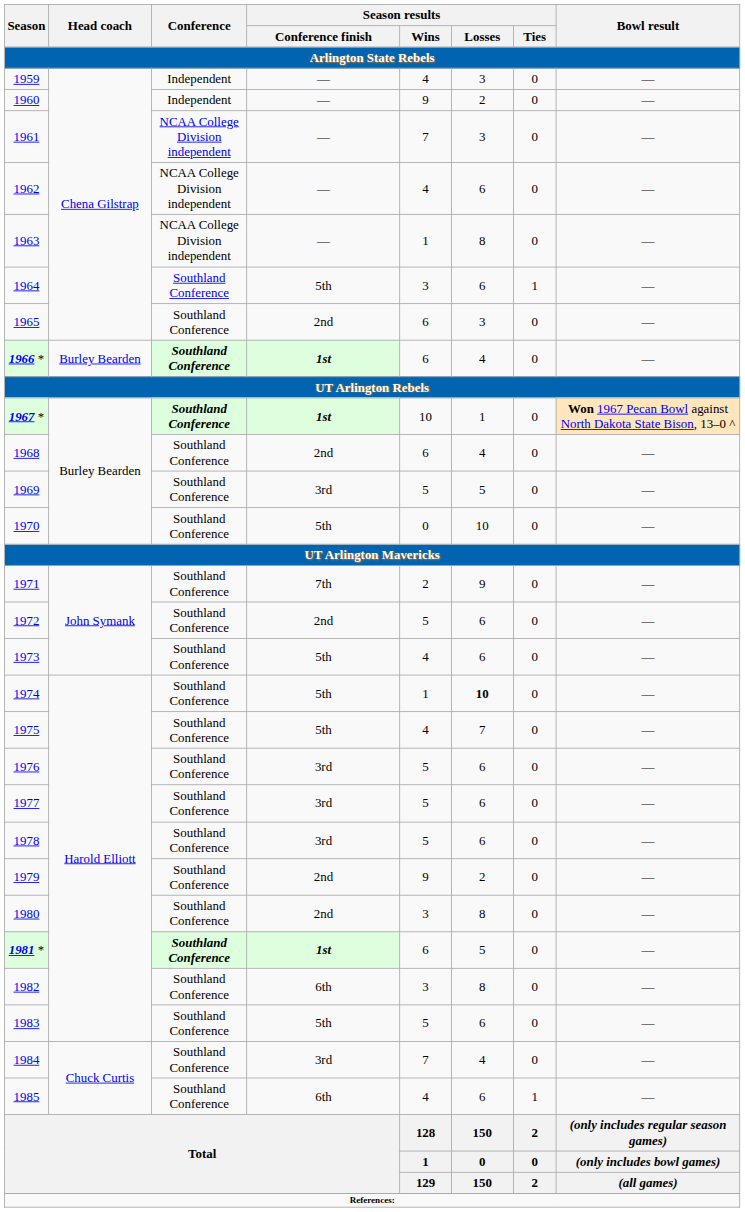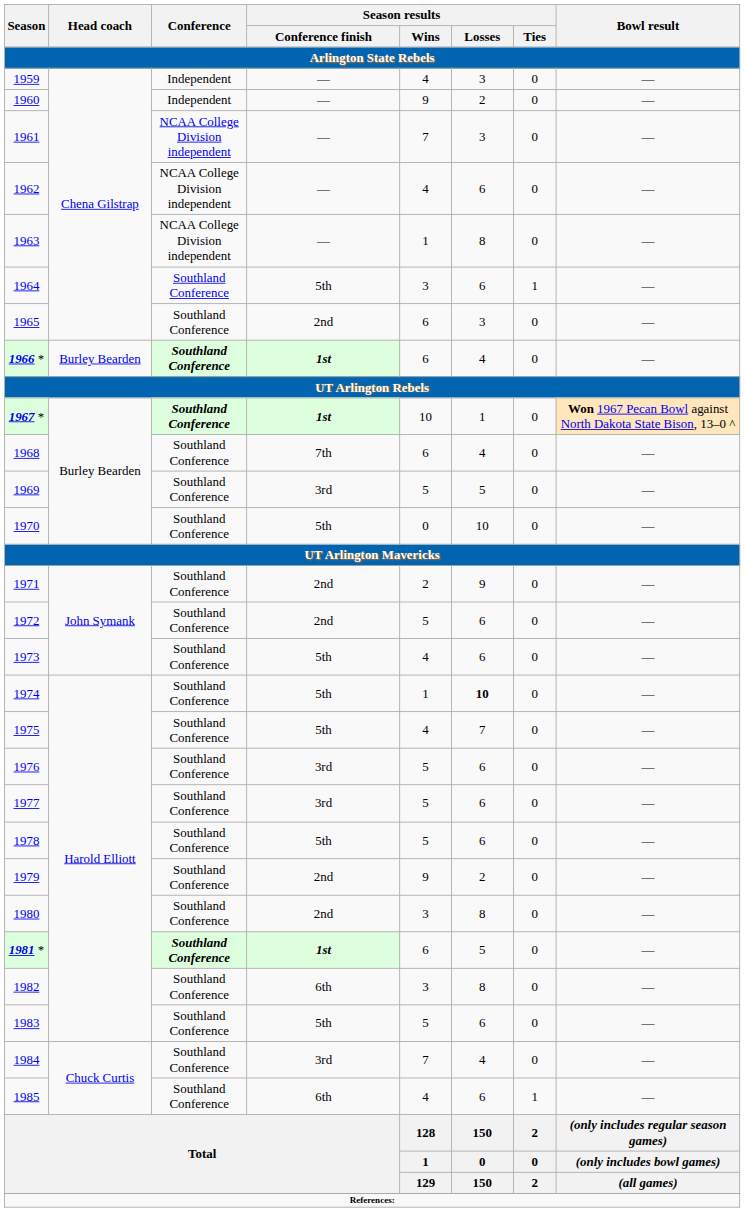(323, 452) 2nd -> (323, 452) 7th
(323, 584) 7th -> (323, 584) 2nd
(323, 840) 3rd -> (323, 840) 5th
